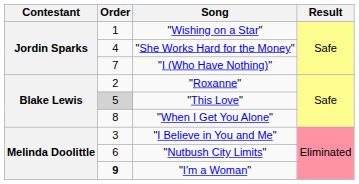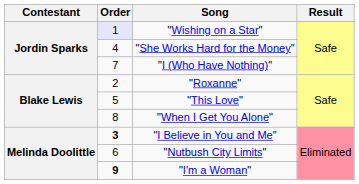(115, 30) no background -> (115, 30) lavender background
(115, 100) lightgrey background -> (115, 100) no background
(115, 135) normal -> (115, 135) bold
